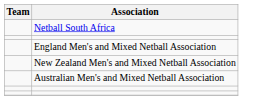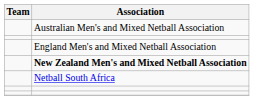(74, 27) Netball South Africa -> (129, 27) Australian Men's and Mixed Netball Association
(135, 63) normal -> (140, 63) bold
(129, 78) Australian Men's and Mixed Netball Association -> (74, 78) Netball South Africa
